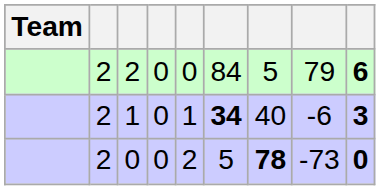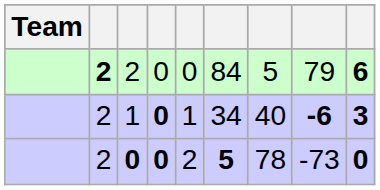(104, 71) normal -> (104, 71) bold
(161, 116) normal -> (161, 116) bold
(226, 116) bold -> (226, 116) normal
(319, 116) normal -> (319, 116) bold
(132, 160) normal -> (132, 160) bold
(161, 160) normal -> (161, 160) bold
(226, 160) normal -> (226, 160) bold
(270, 160) bold -> (270, 160) normal
